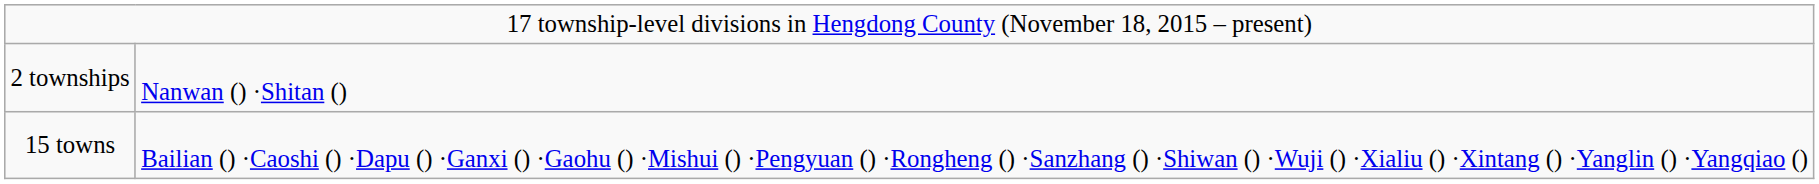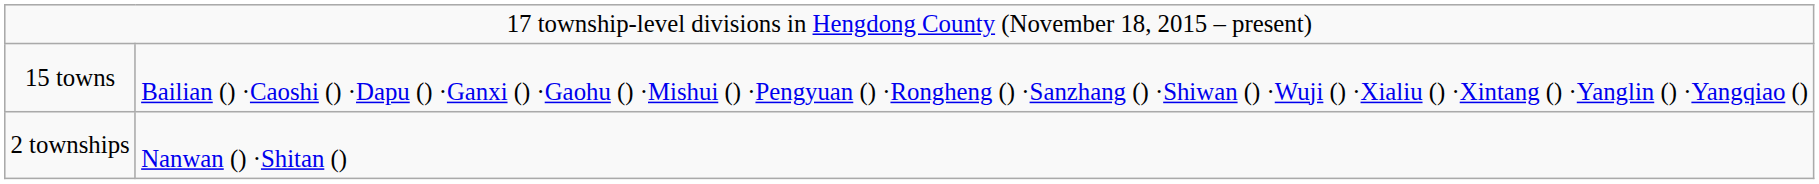rows swapped: (70, 144) <-> (70, 77)
